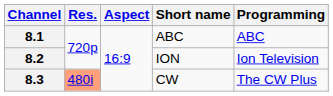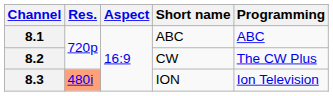(168, 58) ION -> (167, 58) CW
(278, 58) Ion Television -> (277, 58) The CW Plus
(167, 79) CW -> (168, 79) ION
(277, 79) The CW Plus -> (278, 79) Ion Television
